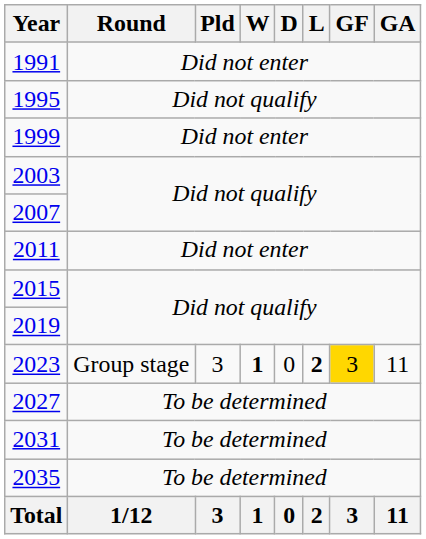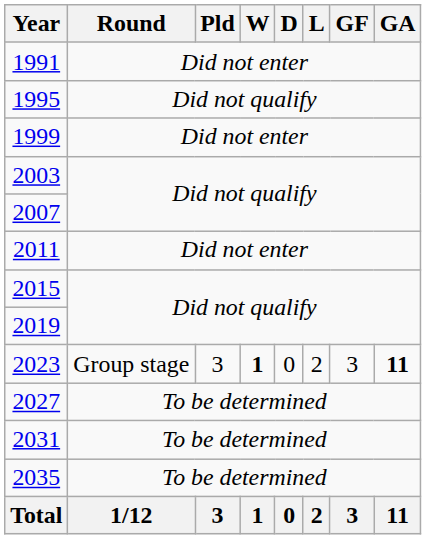(317, 363) bold -> (317, 363) normal
(352, 363) gold background -> (352, 363) no background
(398, 363) normal -> (398, 363) bold
